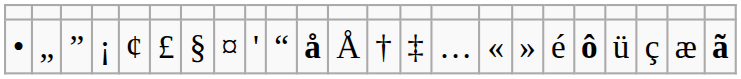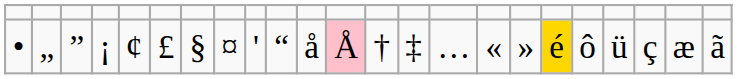(313, 46) bold -> (312, 46) normal
(348, 46) no background -> (346, 46) pink background
(558, 46) no background -> (557, 46) gold background
(589, 46) bold -> (587, 46) normal
(720, 46) bold -> (718, 46) normal
